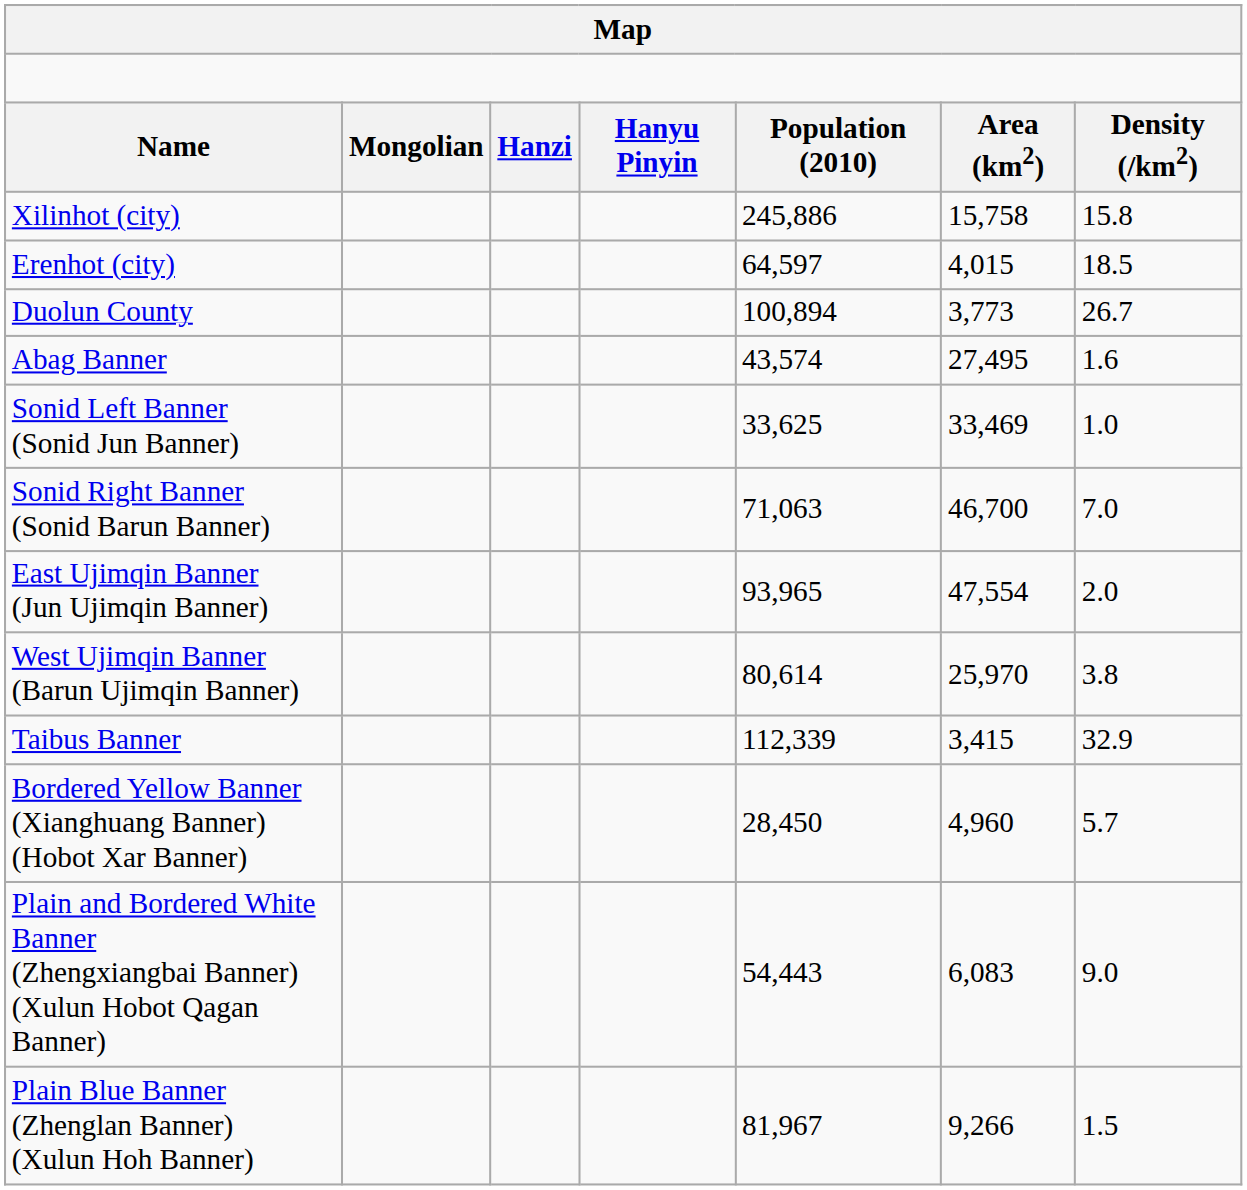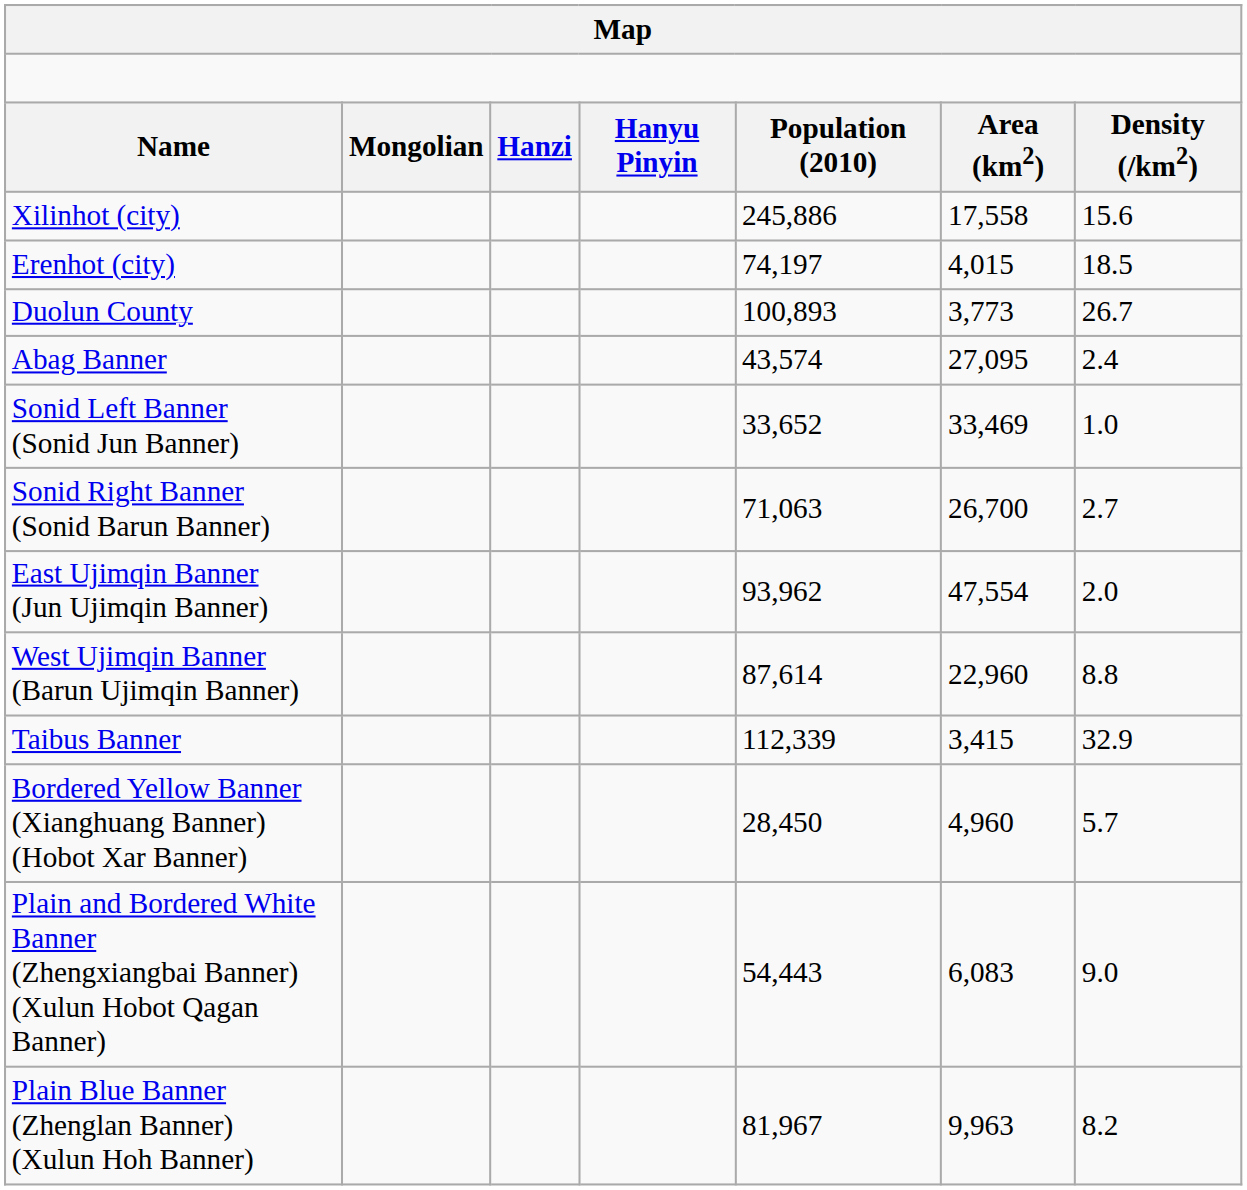(988, 215) 15,758 -> (988, 215) 17,558
(1107, 215) 15.8 -> (1107, 215) 15.6
(782, 264) 64,597 -> (782, 264) 74,197
(789, 312) 100,894 -> (789, 312) 100,893
(988, 360) 27,495 -> (988, 360) 27,095
(1100, 360) 1.6 -> (1100, 360) 2.4
(782, 425) 33,625 -> (782, 425) 33,652
(988, 508) 46,700 -> (988, 508) 26,700
(1100, 508) 7.0 -> (1100, 508) 2.7
(782, 591) 93,965 -> (782, 591) 93,962
(782, 674) 80,614 -> (782, 674) 87,614
(988, 674) 25,970 -> (988, 674) 22,960
(1100, 674) 3.8 -> (1100, 674) 8.8
(981, 1125) 9,266 -> (981, 1125) 9,963
(1100, 1125) 1.5 -> (1100, 1125) 8.2
